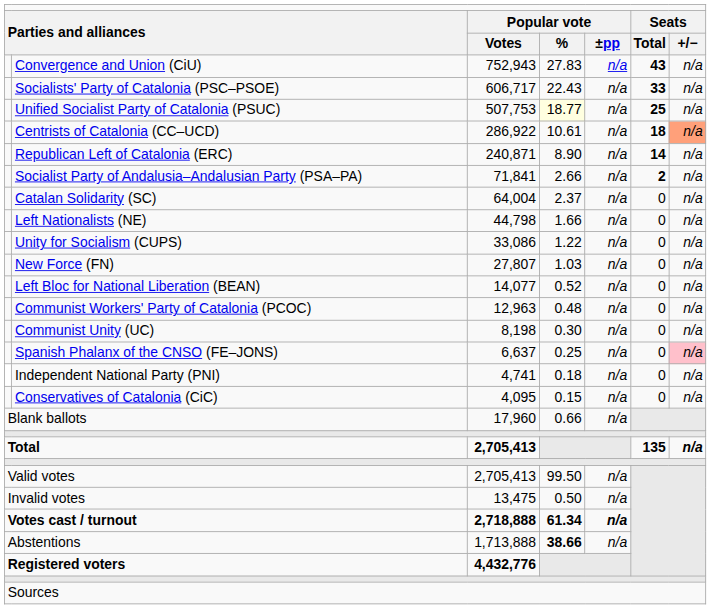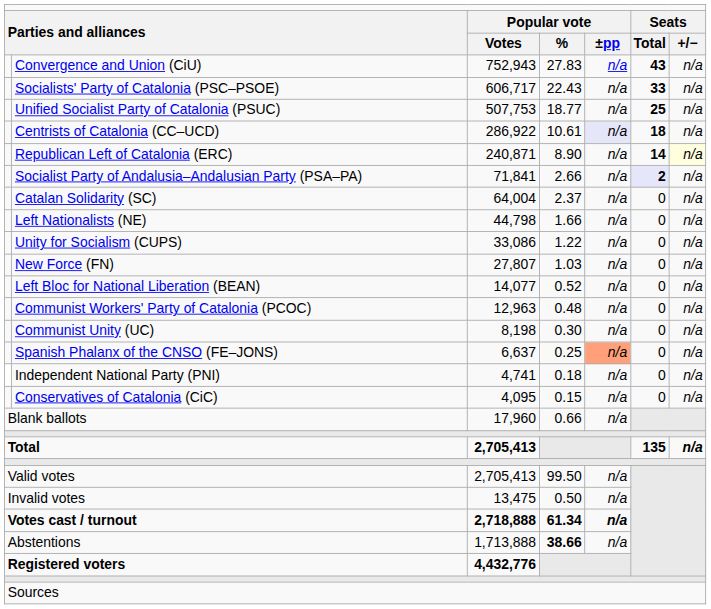(564, 110) lightyellow background -> (564, 110) no background
(618, 132) no background -> (618, 132) lavender background
(693, 132) lightsalmon background -> (693, 132) no background
(693, 154) no background -> (693, 154) lightyellow background
(662, 176) no background -> (662, 176) lavender background
(618, 353) no background -> (618, 353) lightsalmon background
(693, 353) pink background -> (693, 353) no background
